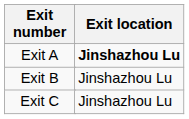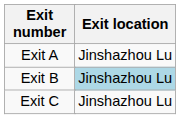(129, 55) bold -> (125, 55) normal
(125, 78) no background -> (125, 78) lightblue background
